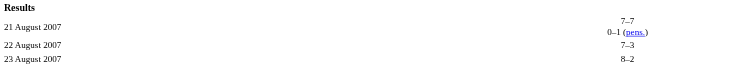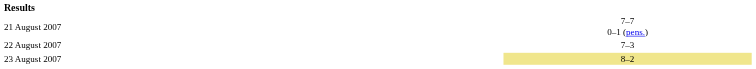(628, 58) no background -> (628, 58) khaki background
